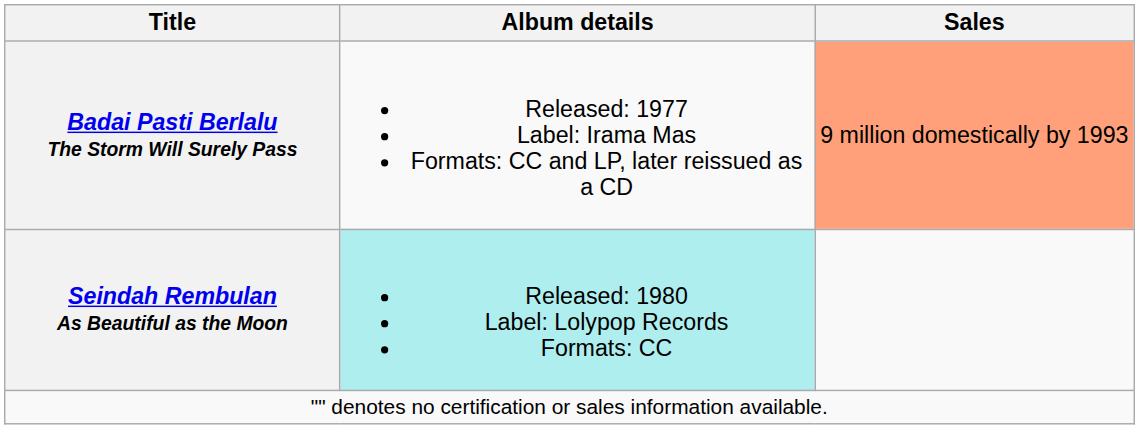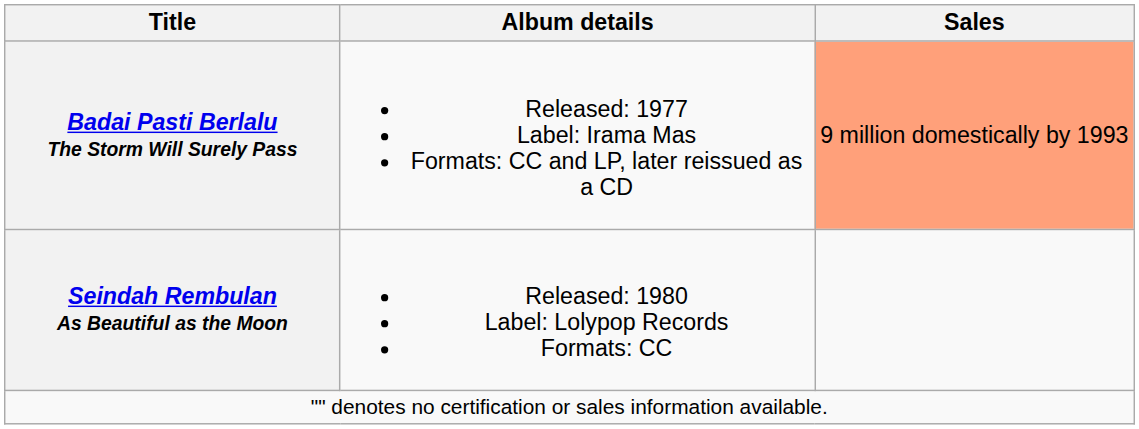(578, 323) paleturquoise background -> (578, 323) no background
